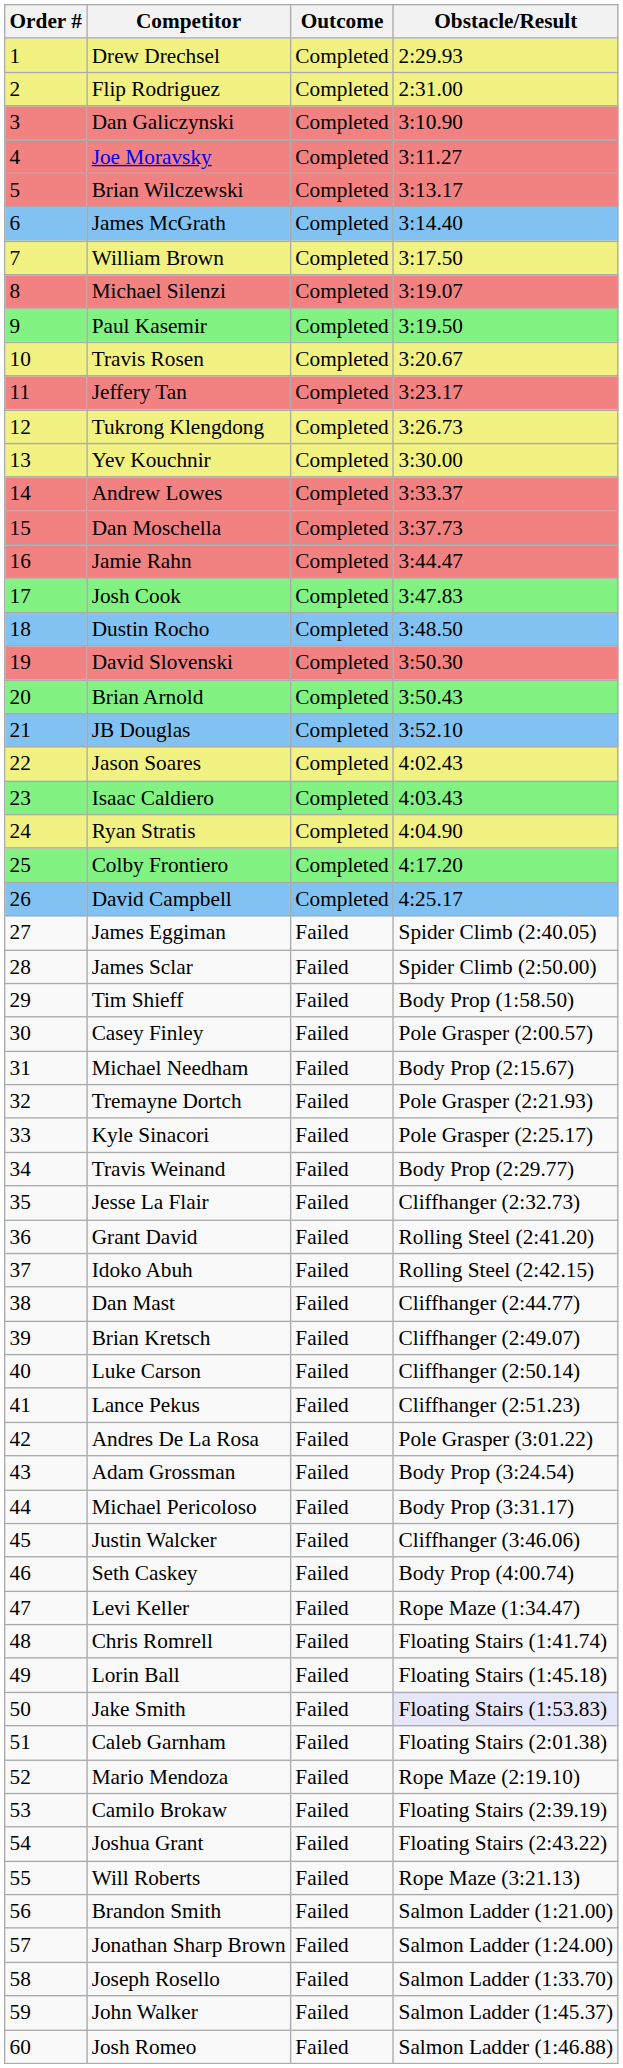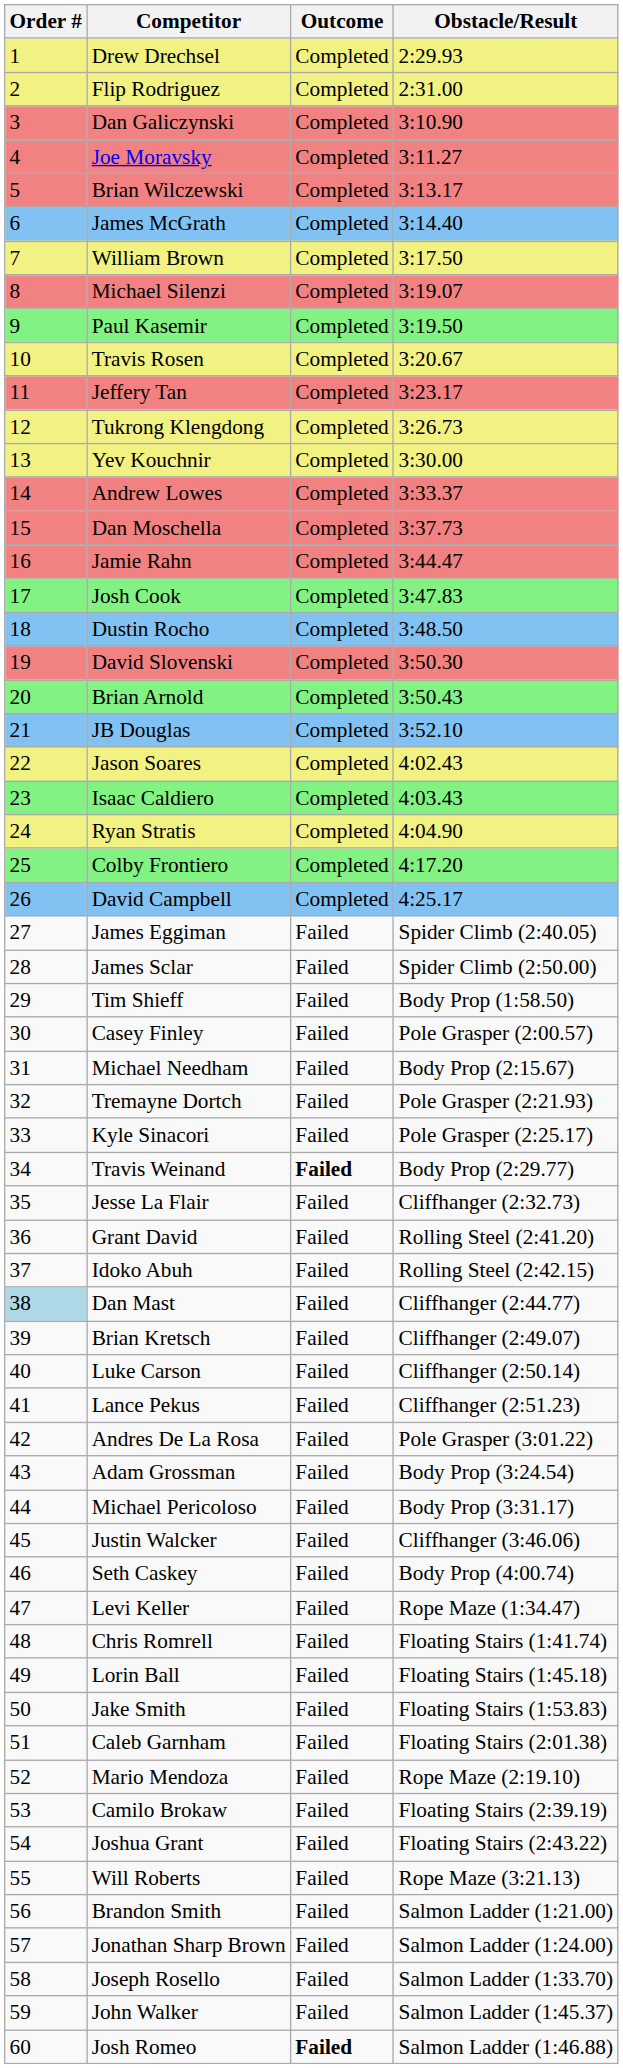(322, 1168) normal -> (324, 1168) bold
(20, 1303) no background -> (20, 1303) lightblue background
(503, 1708) lavender background -> (503, 1708) no background
(322, 2046) normal -> (324, 2046) bold
